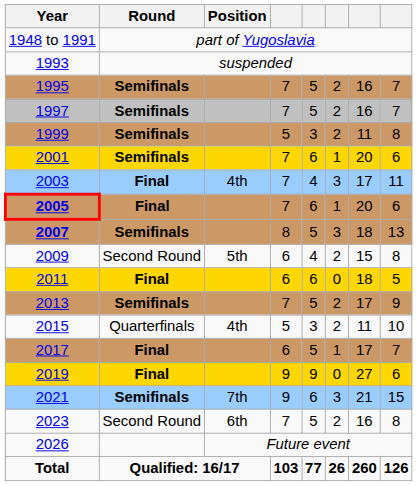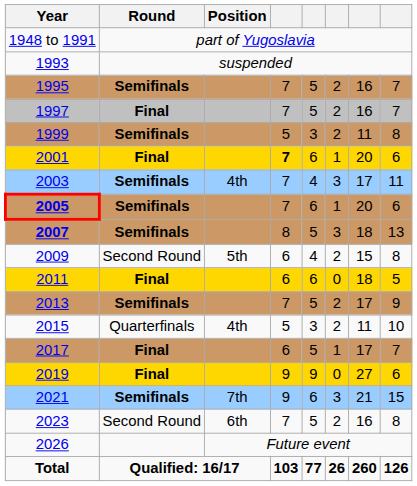(152, 110) Semifinals -> (152, 110) Final
(152, 157) Semifinals -> (152, 157) Final
(286, 157) normal -> (286, 157) bold
(152, 181) Final -> (152, 181) Semifinals
(152, 206) Final -> (152, 206) Semifinals
